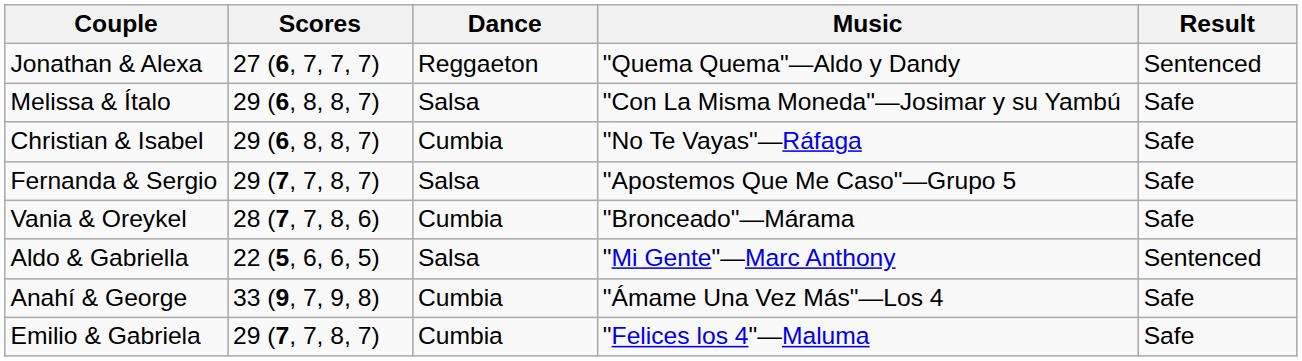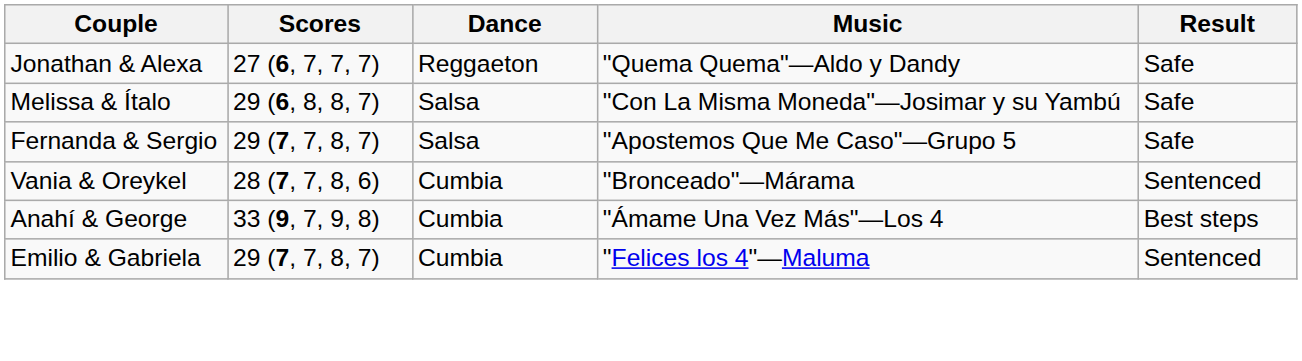(1203, 63) Sentenced -> (1169, 63) Safe
- row: (107, 141)
(1169, 219) Safe -> (1203, 180) Sentenced
- row: (99, 258)
(1169, 297) Safe -> (1201, 219) Best steps
(1169, 336) Safe -> (1203, 258) Sentenced
